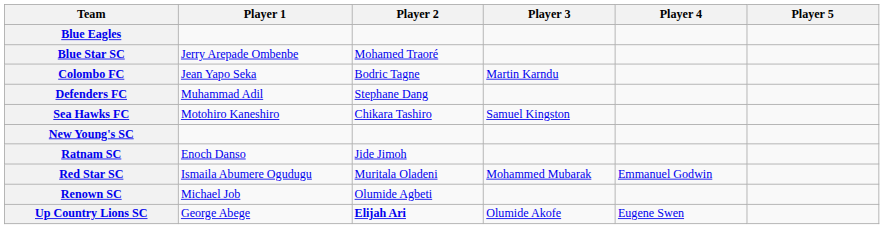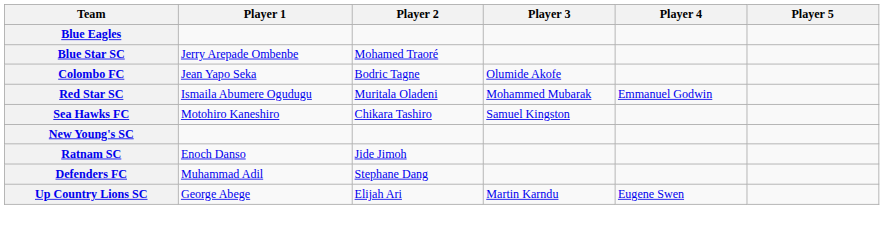(522, 74) Martin Karndu -> (524, 74) Olumide Akofe
rows swapped: (91, 94) <-> (91, 174)
- row: (91, 194)
(380, 214) bold -> (378, 194) normal
(524, 214) Olumide Akofe -> (522, 194) Martin Karndu
